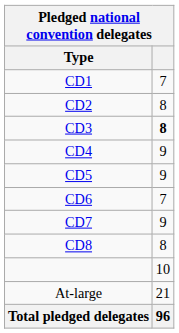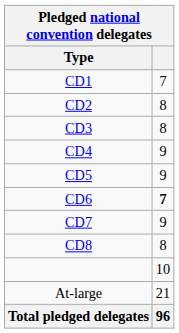(163, 128) bold -> (163, 128) normal
(163, 198) normal -> (163, 198) bold
